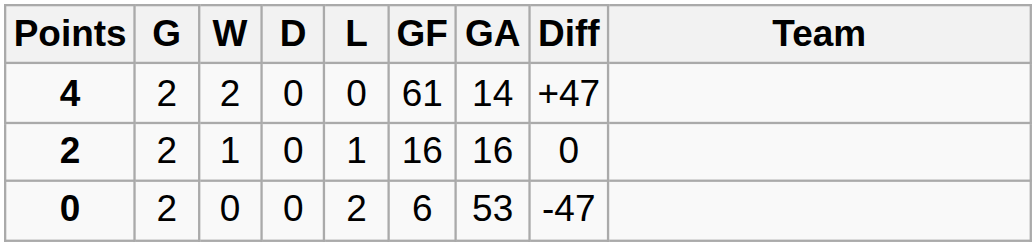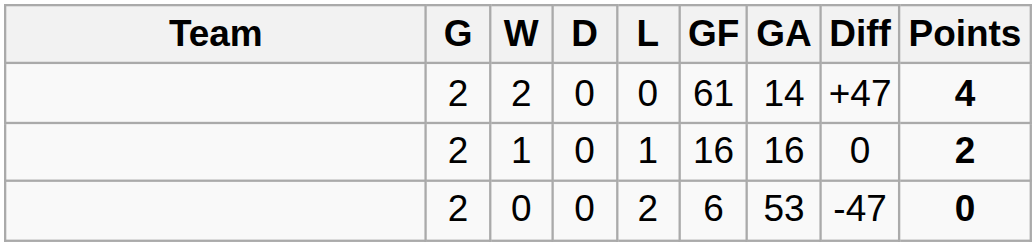columns swapped: (819, 33) <-> (70, 33)
